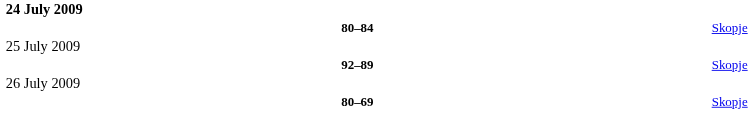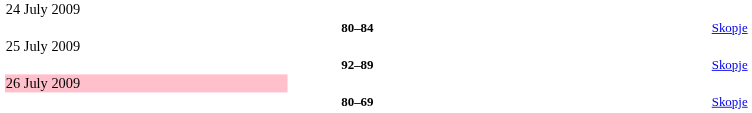(44, 9) bold -> (43, 9) normal
(43, 83) no background -> (43, 83) pink background
